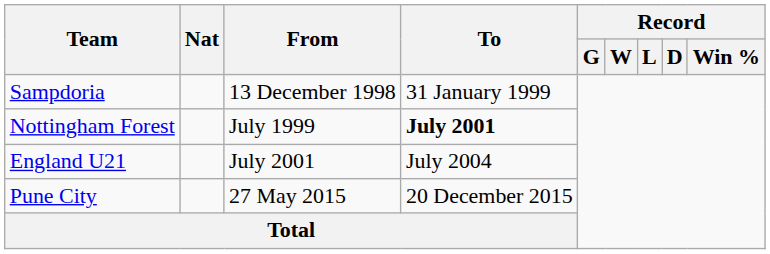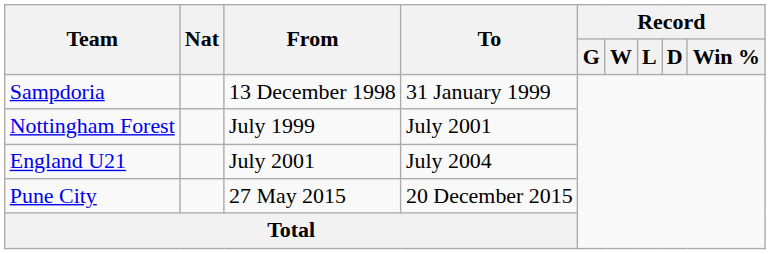(451, 126) bold -> (449, 126) normal
